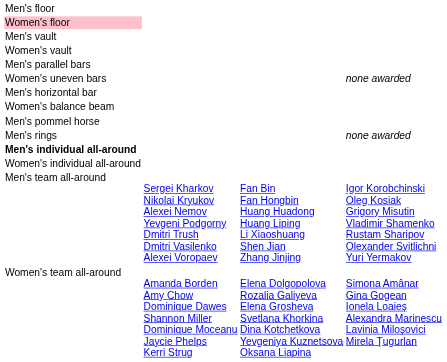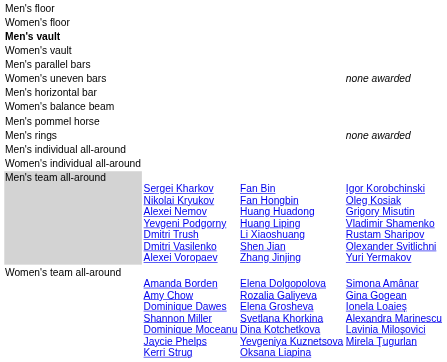(37, 22) pink background -> (37, 22) no background
(31, 37) normal -> (33, 37) bold
(71, 149) bold -> (65, 149) normal
(55, 177) no background -> (55, 177) lightgrey background
